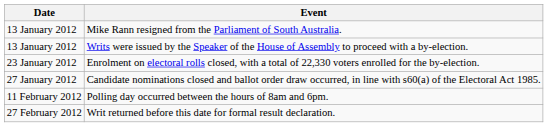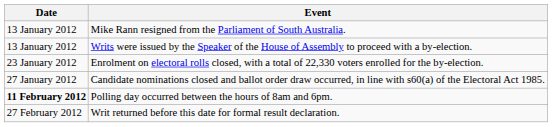(44, 96) normal -> (46, 96) bold
